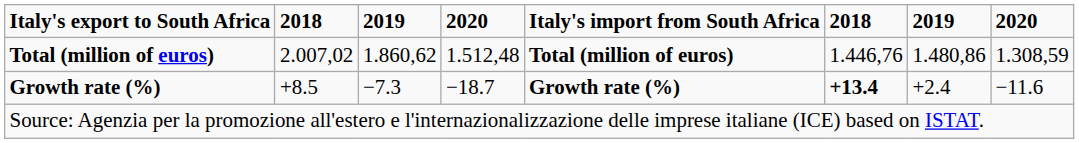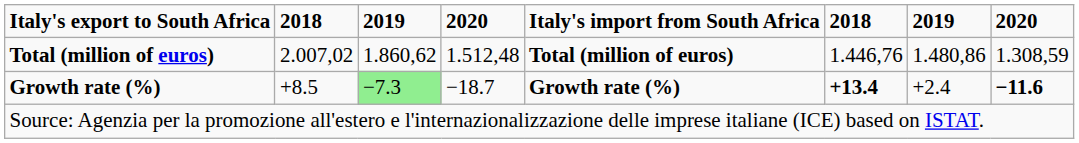(382, 87) no background -> (382, 87) lightgreen background
(1019, 87) normal -> (1019, 87) bold
